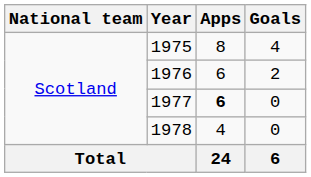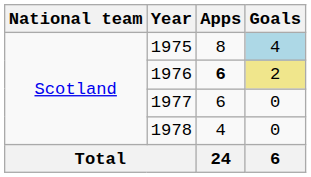(275, 47) no background -> (275, 47) lightblue background
(221, 75) normal -> (221, 75) bold
(275, 75) no background -> (275, 75) khaki background
(221, 103) bold -> (221, 103) normal
